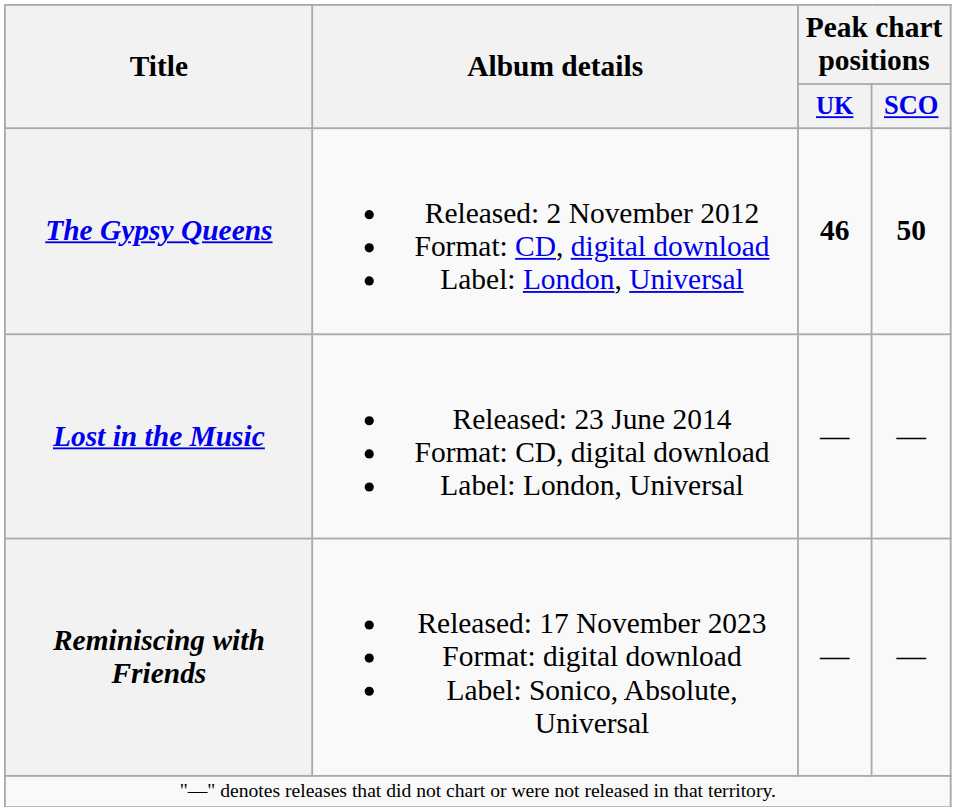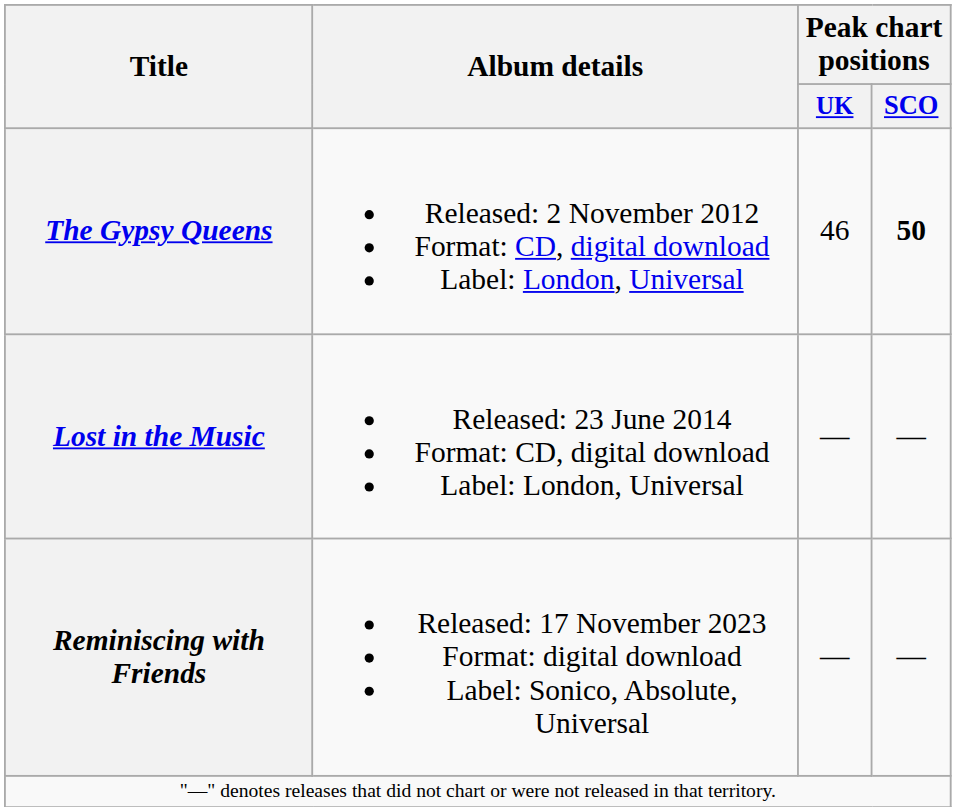(835, 230) bold -> (835, 230) normal
